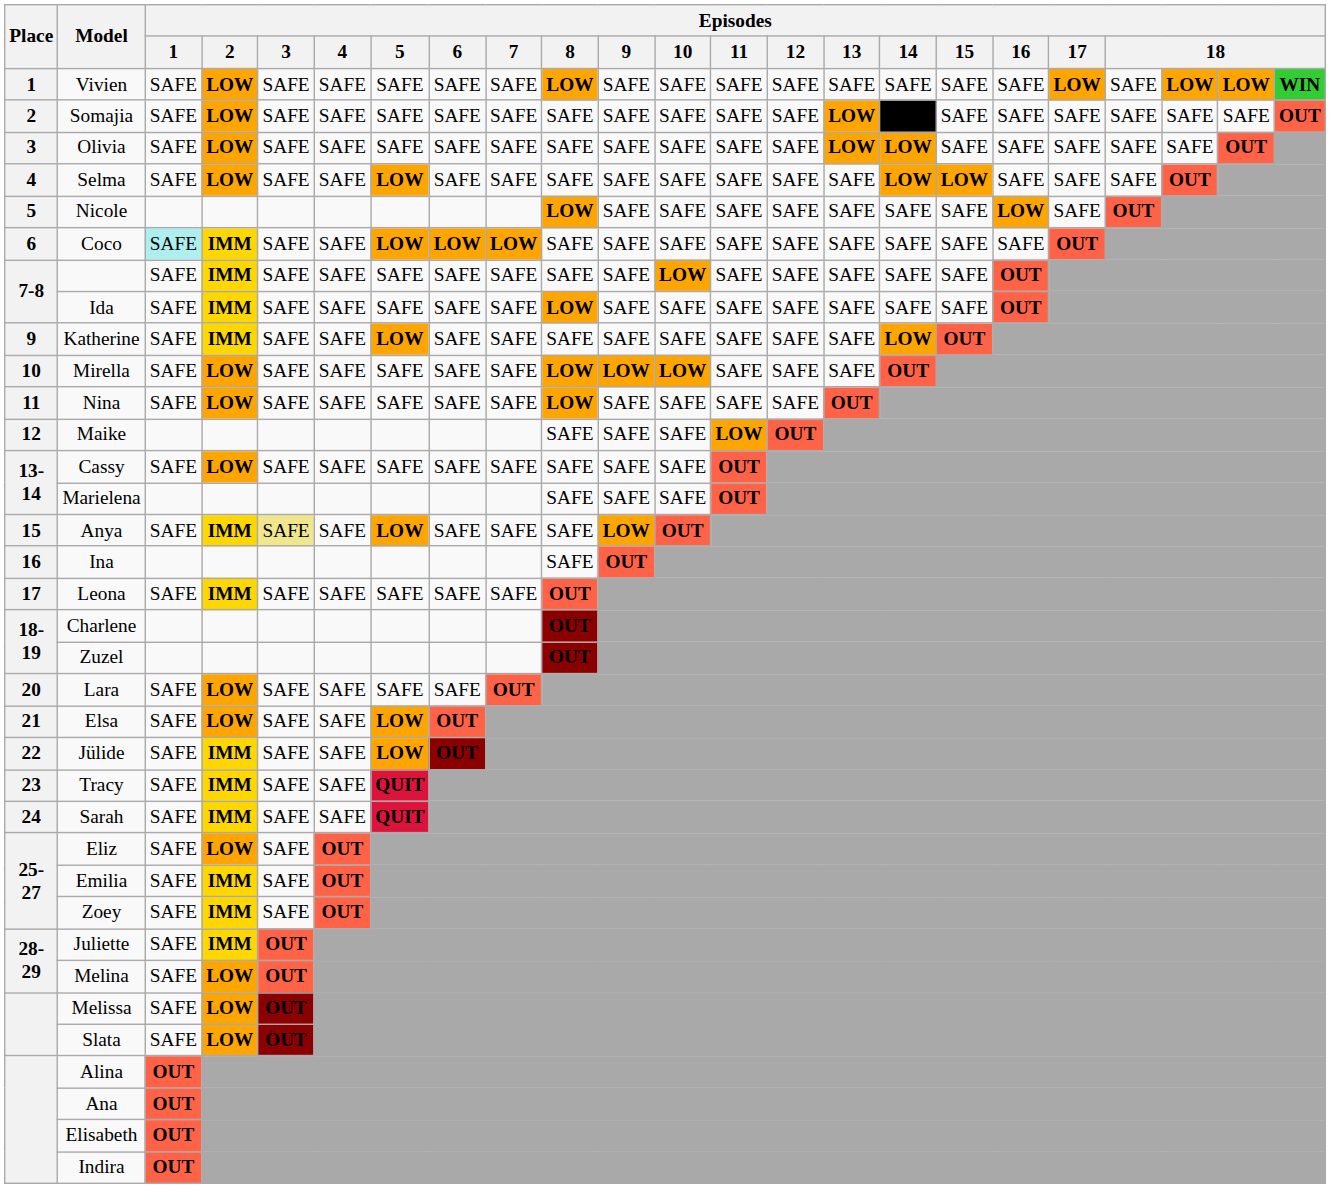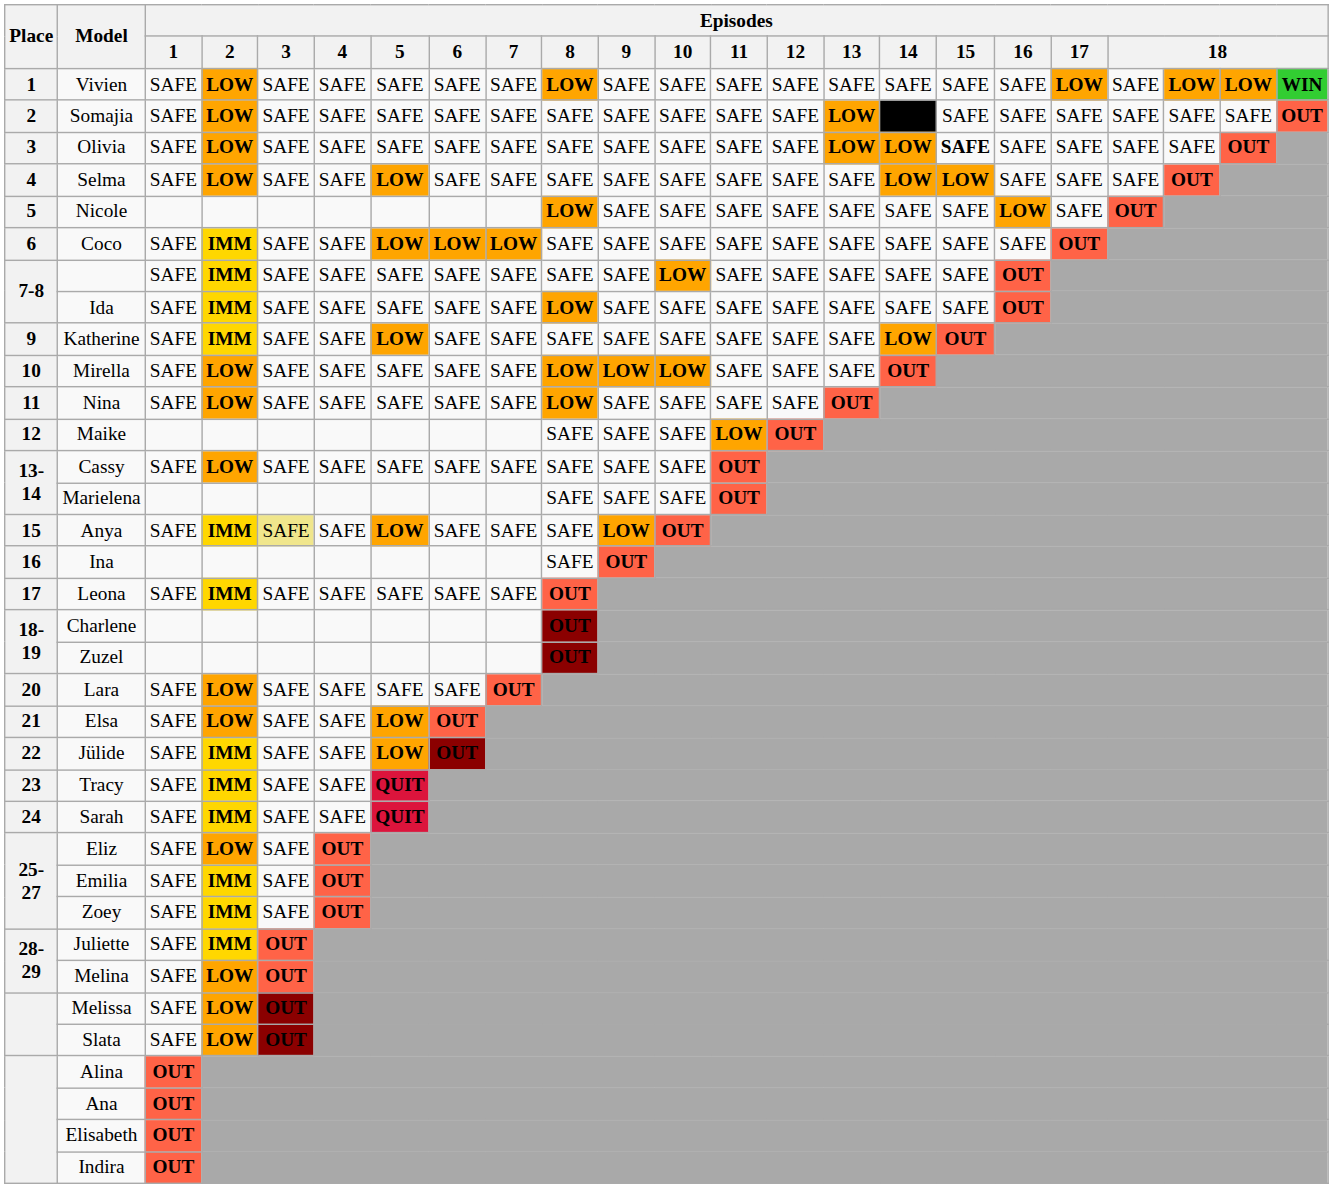(964, 147) normal -> (966, 147) bold
(173, 243) paleturquoise background -> (173, 243) no background
